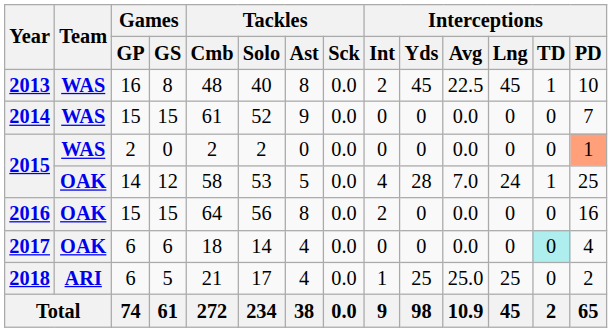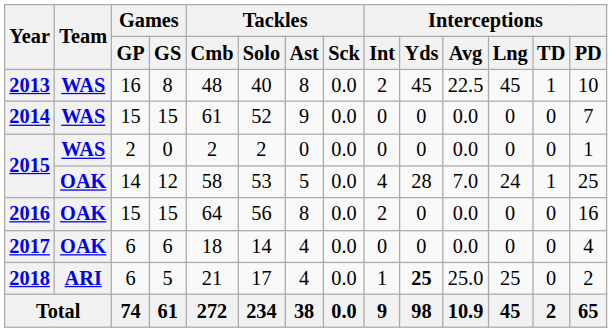(588, 149) lightsalmon background -> (588, 149) no background
(551, 246) paleturquoise background -> (551, 246) no background
(421, 278) normal -> (421, 278) bold
